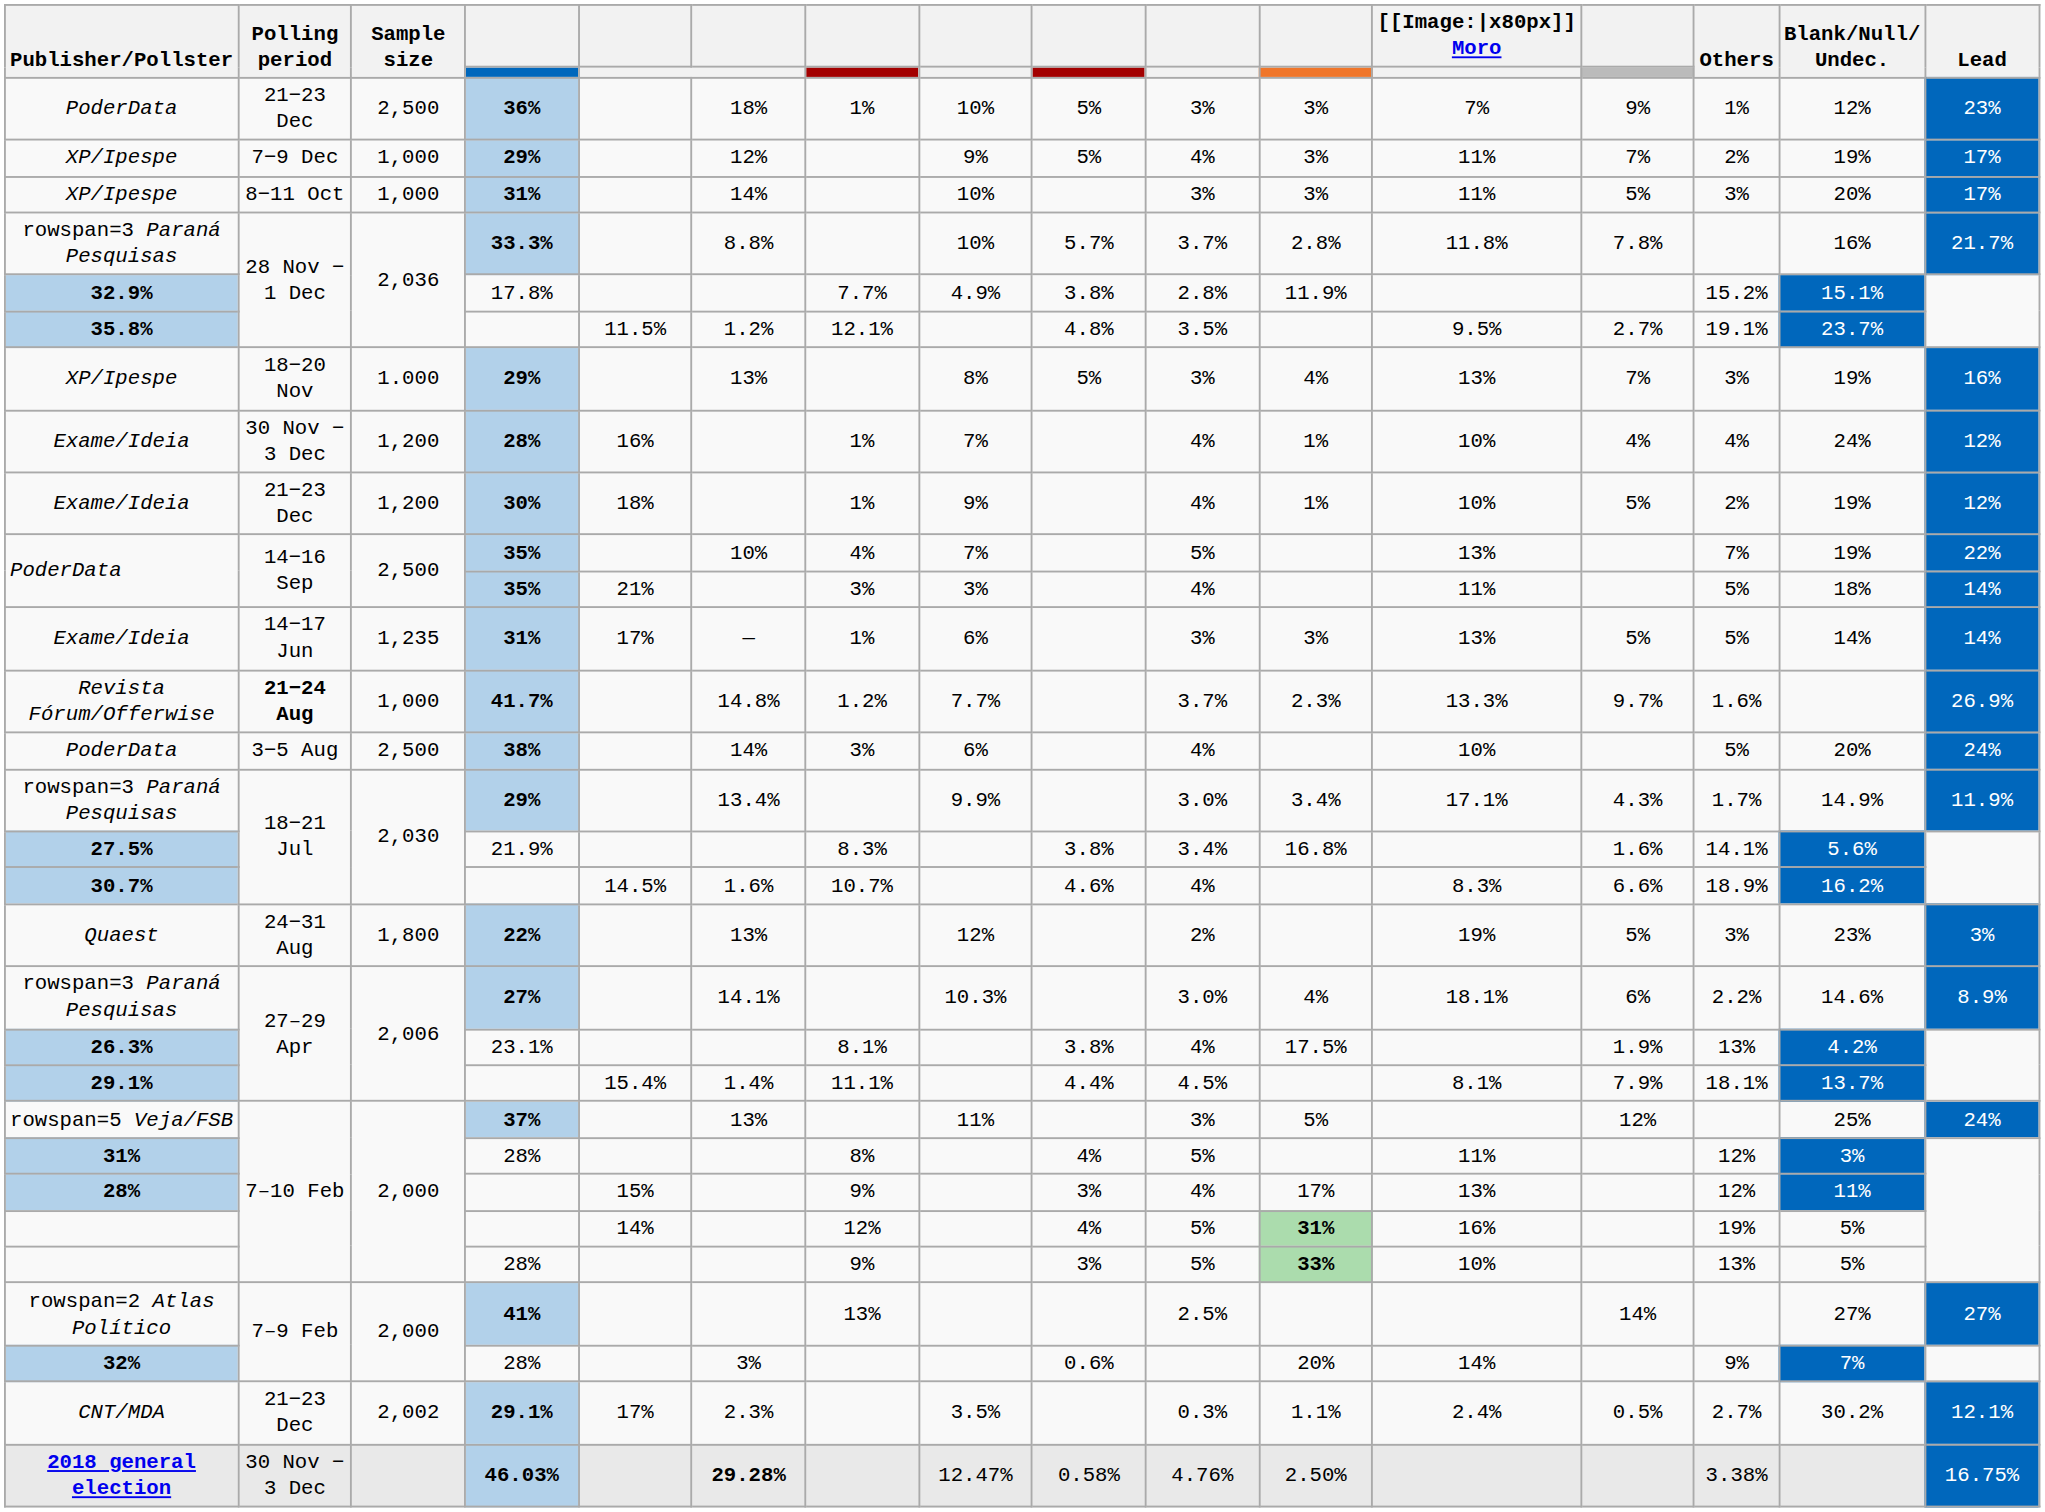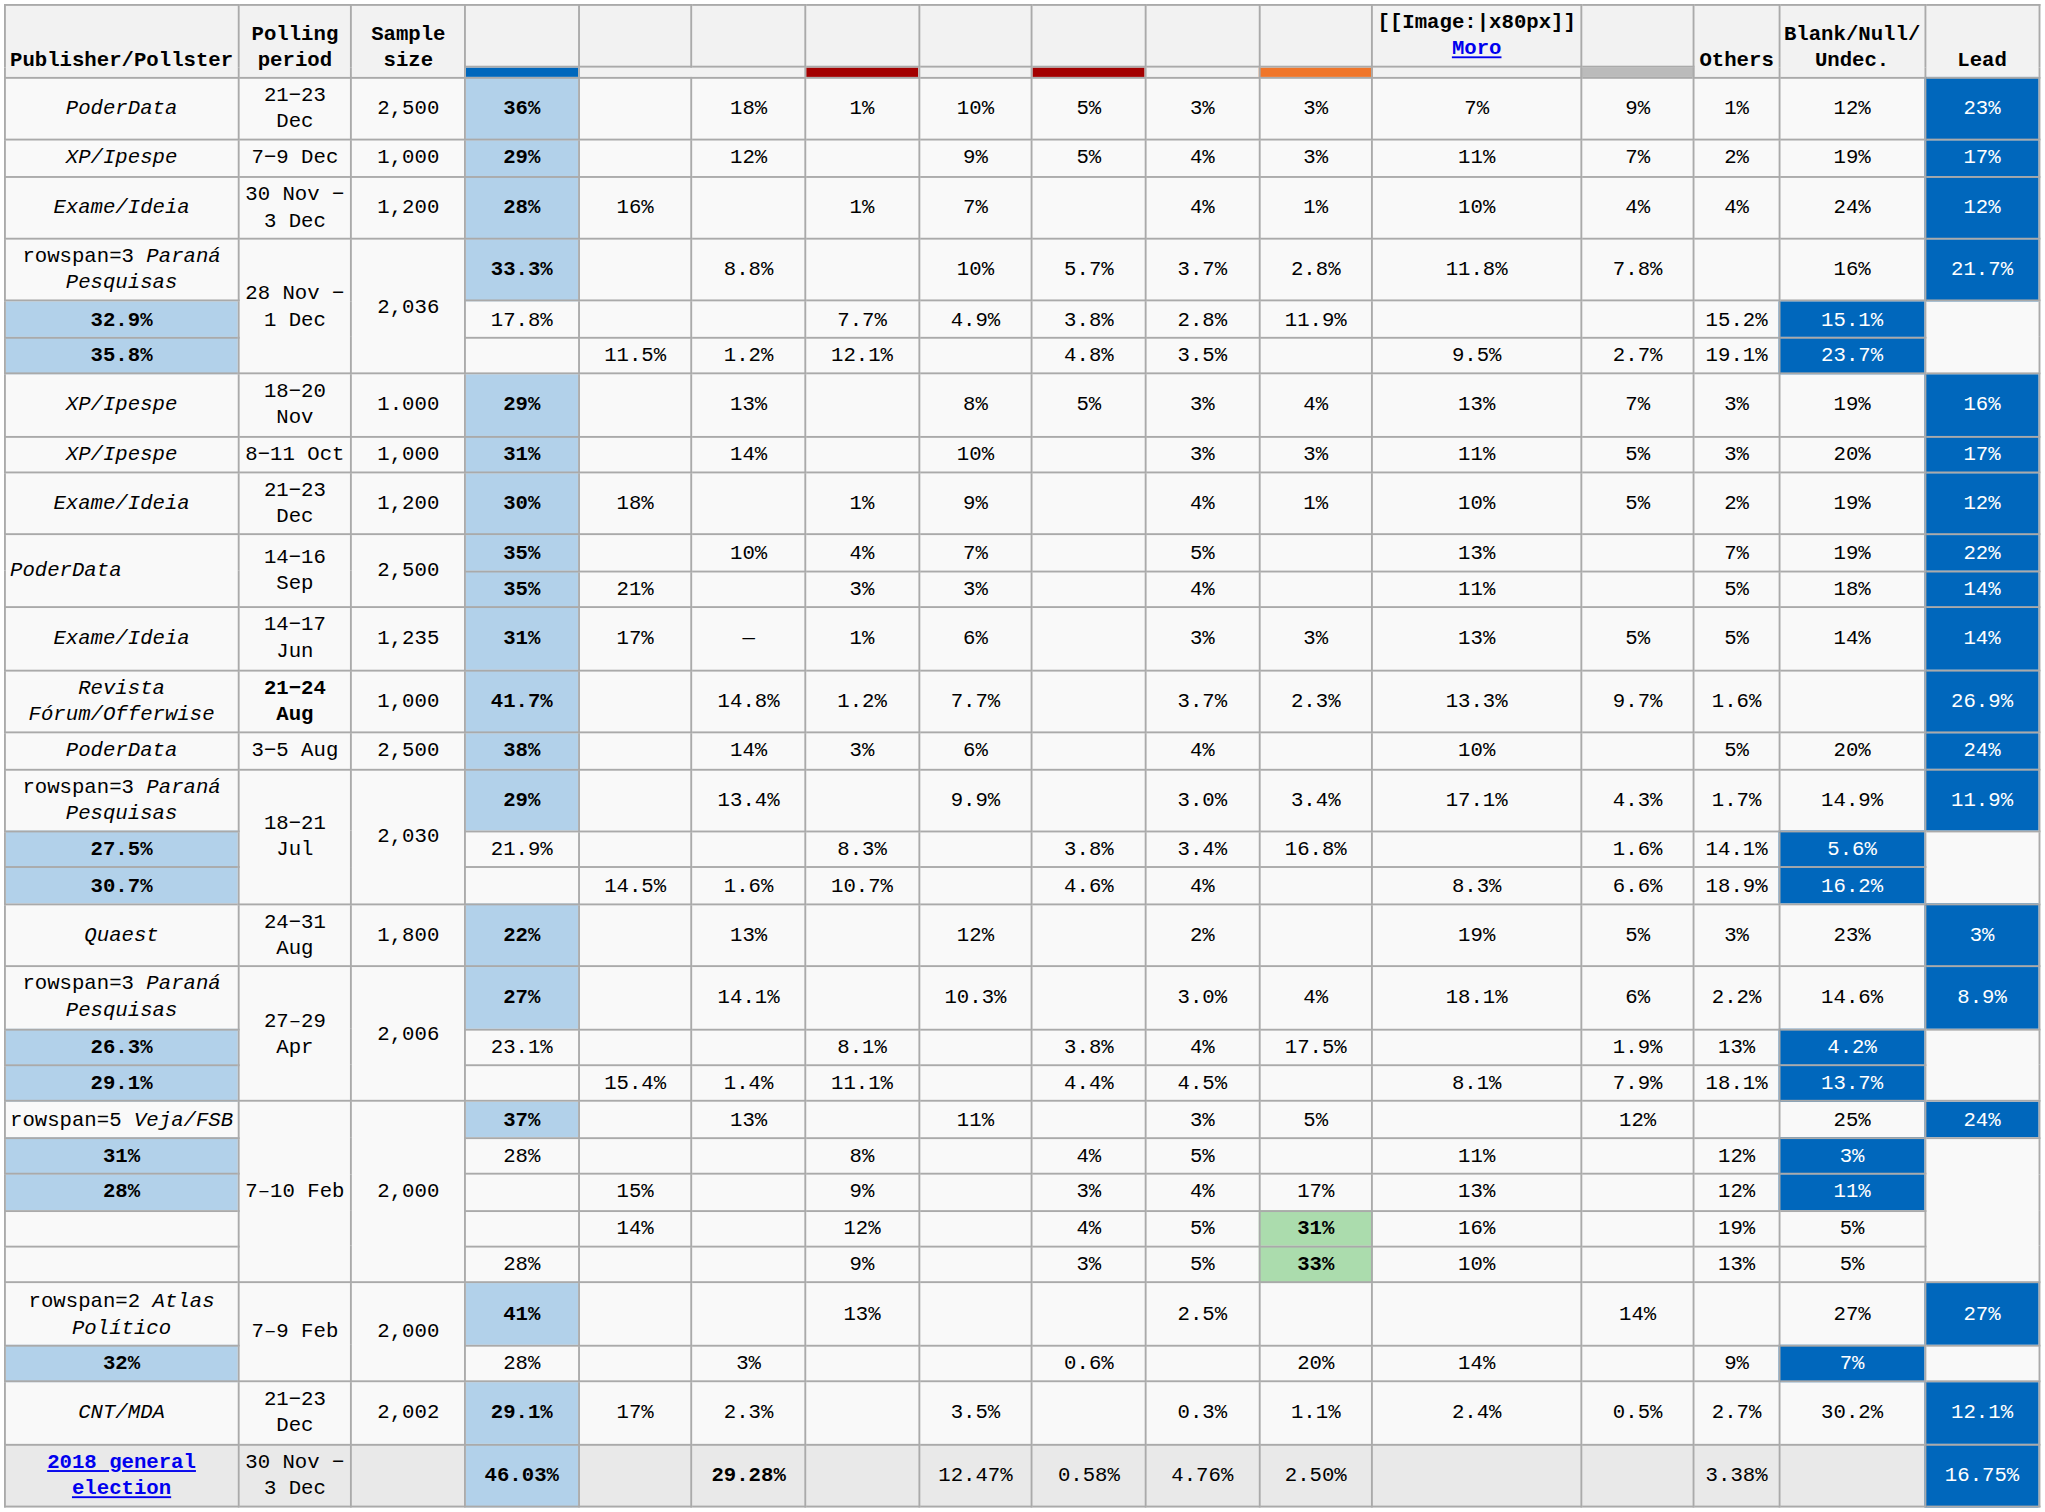rows swapped: (122, 441) <-> (122, 194)
